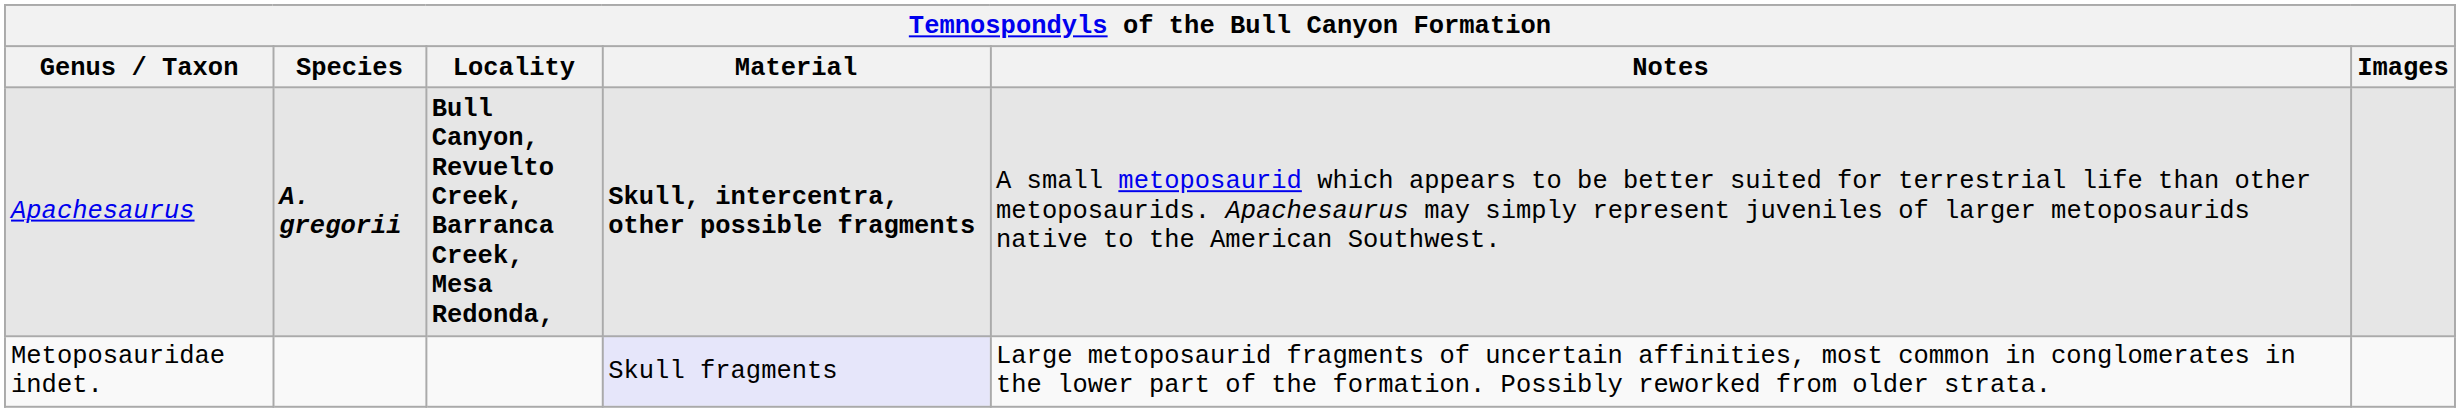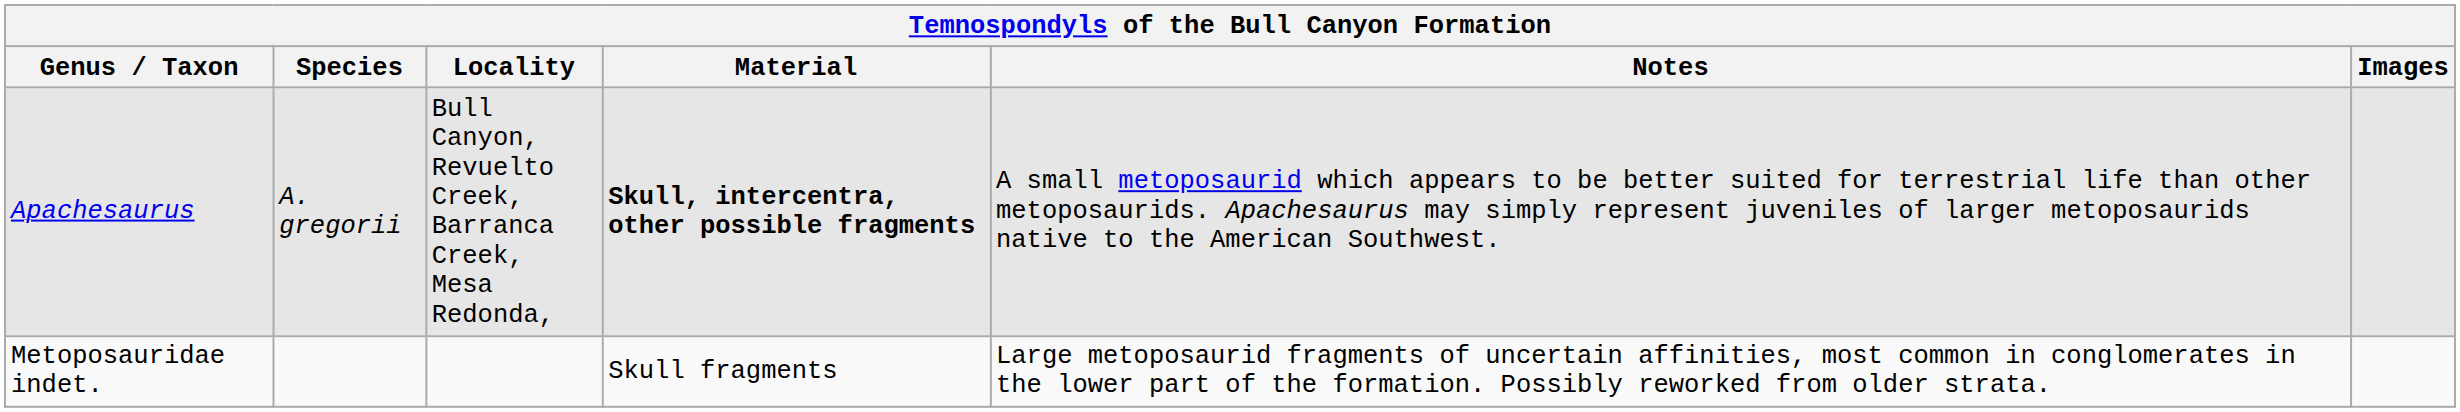(340, 212) bold -> (340, 212) normal
(493, 212) bold -> (493, 212) normal
(723, 371) lavender background -> (723, 371) no background
